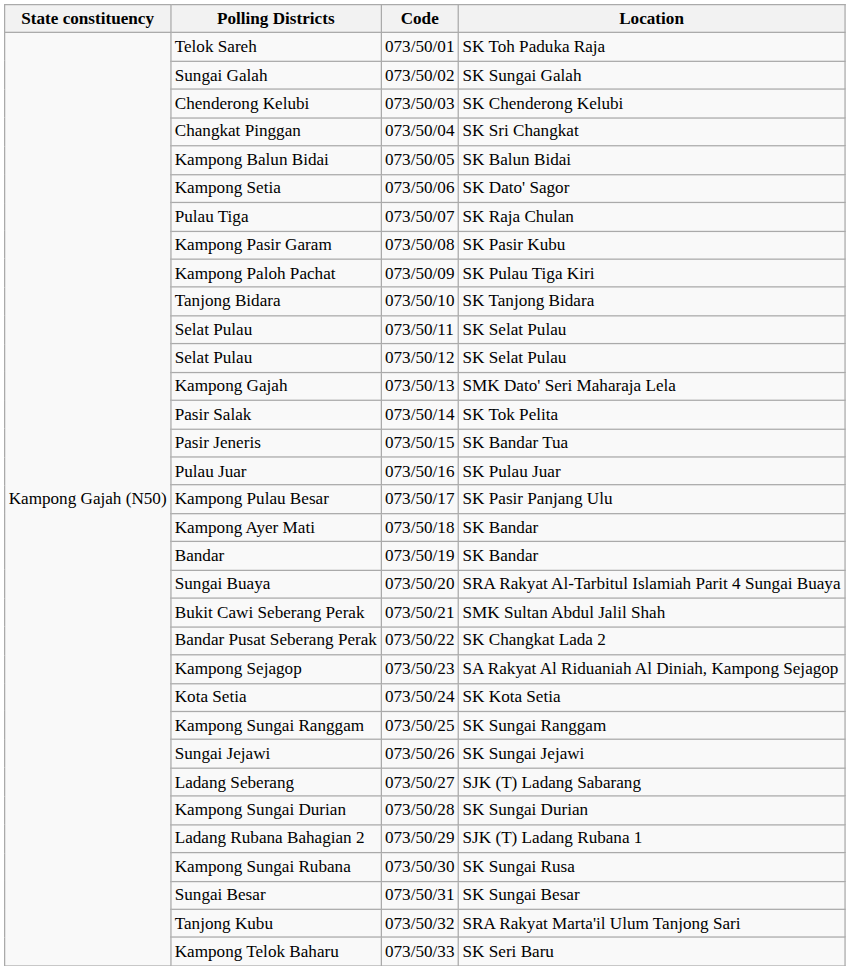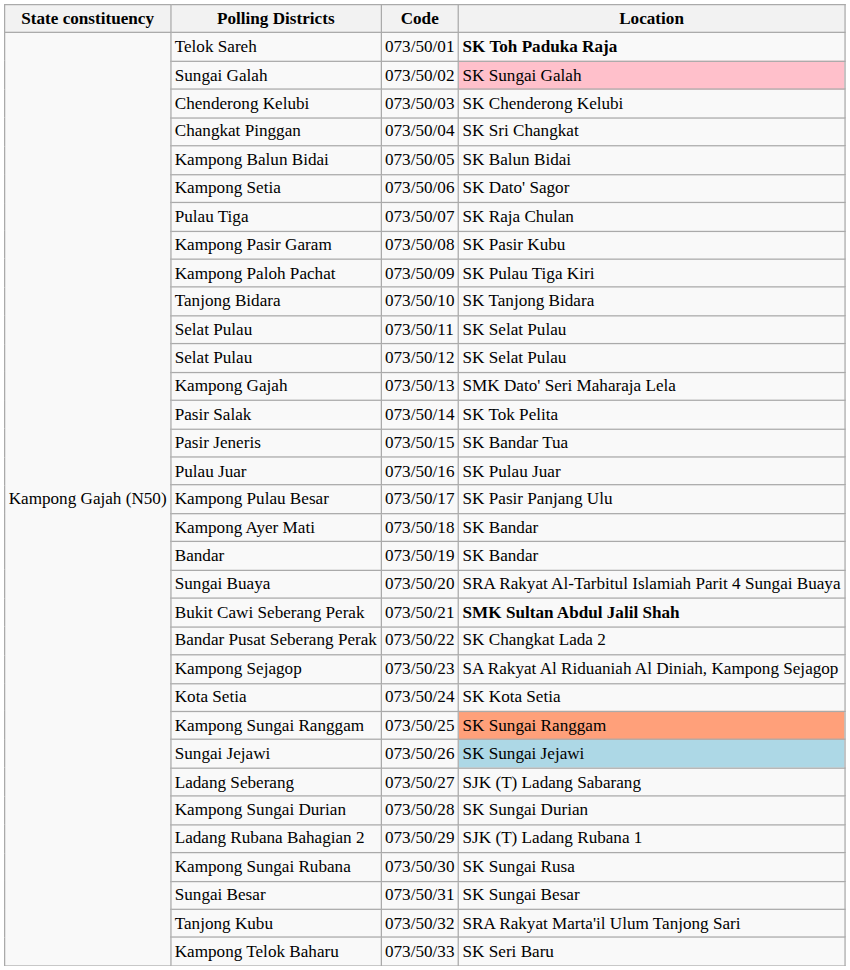(534, 46) normal -> (540, 46) bold
(522, 74) no background -> (522, 74) pink background
(564, 611) normal -> (571, 611) bold
(534, 725) no background -> (534, 725) lightsalmon background
(523, 753) no background -> (523, 753) lightblue background
